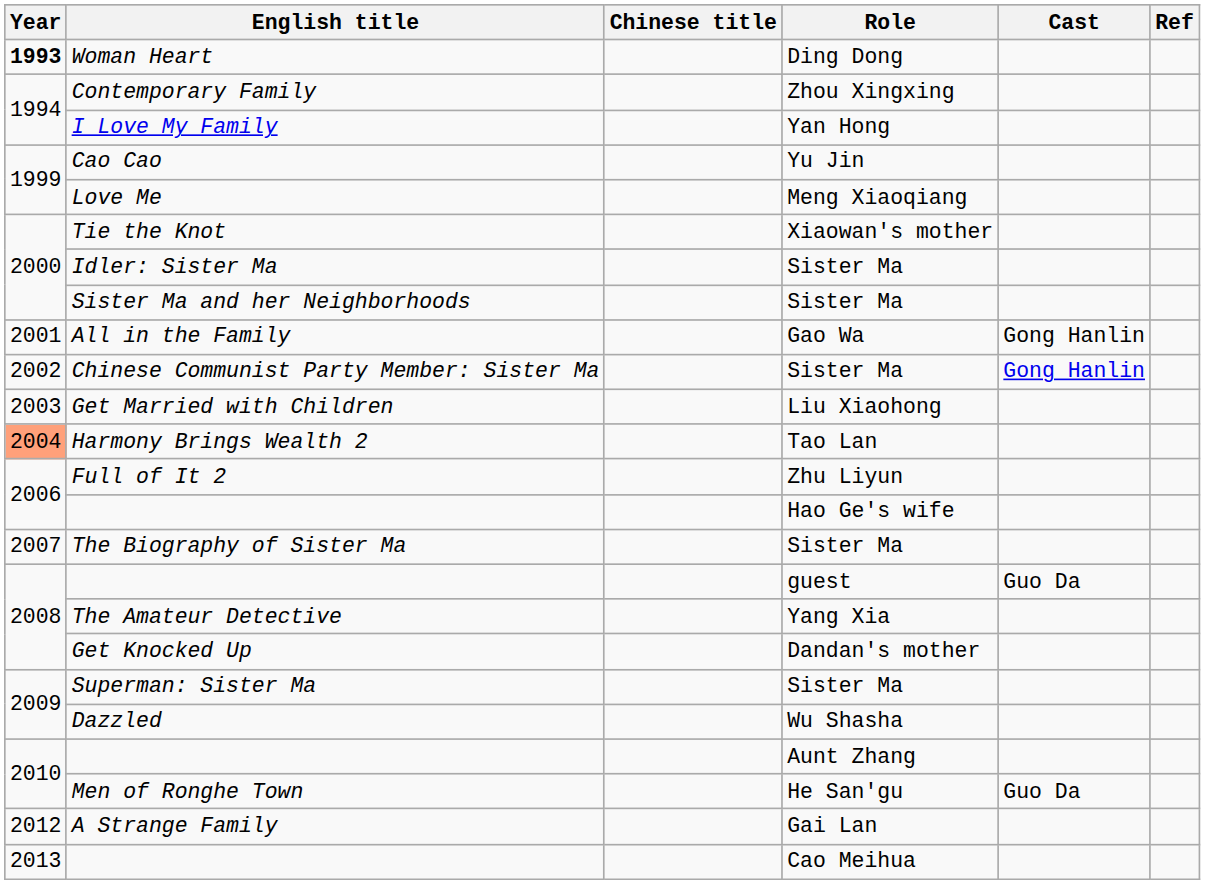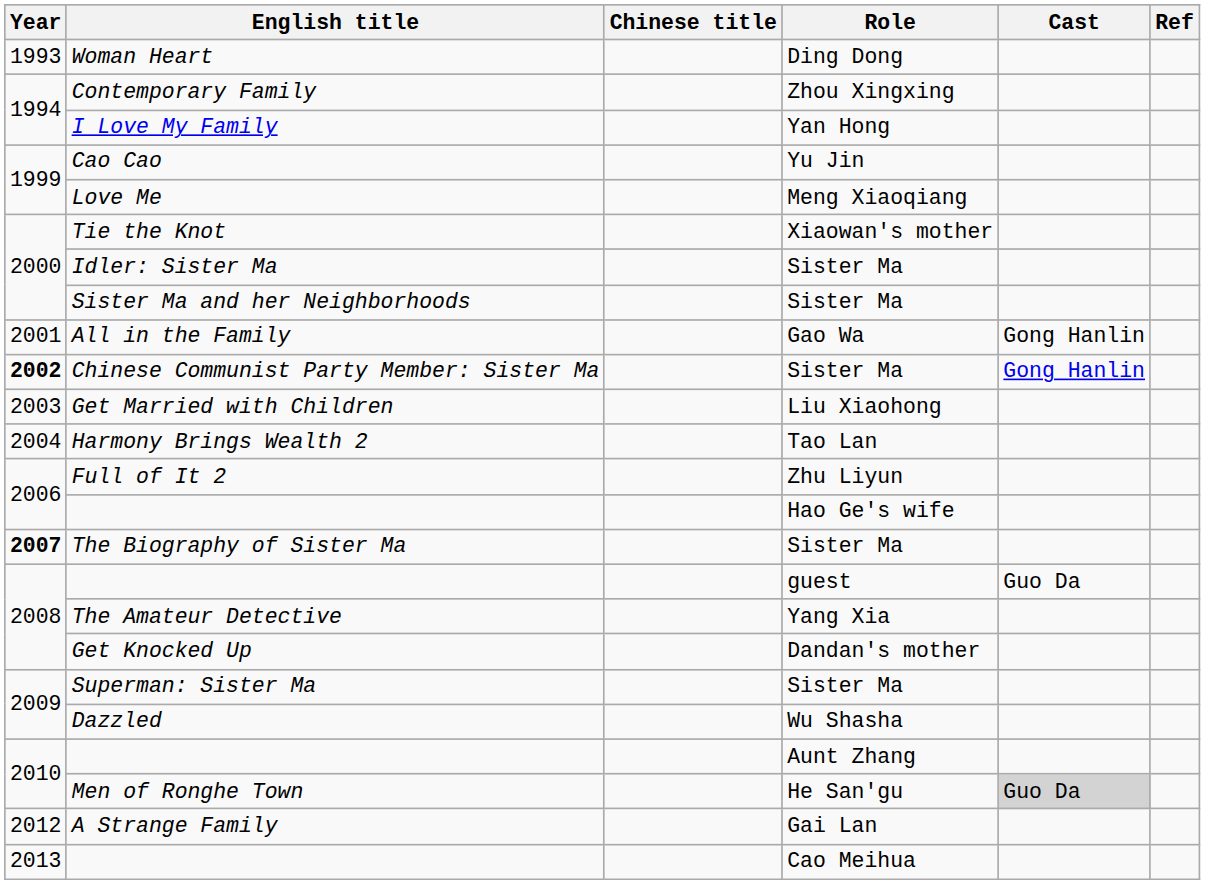(36, 57) bold -> (36, 57) normal
(36, 372) normal -> (36, 372) bold
(36, 442) lightsalmon background -> (36, 442) no background
(36, 547) normal -> (36, 547) bold
(1042, 791) no background -> (1042, 791) lightgrey background
